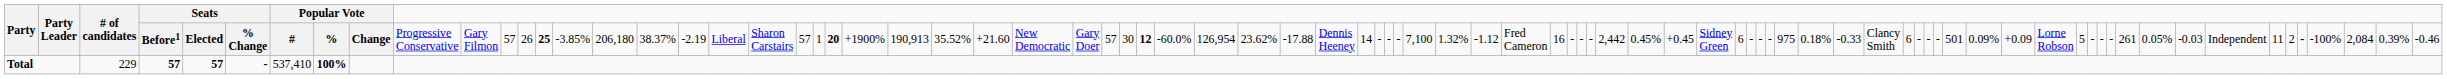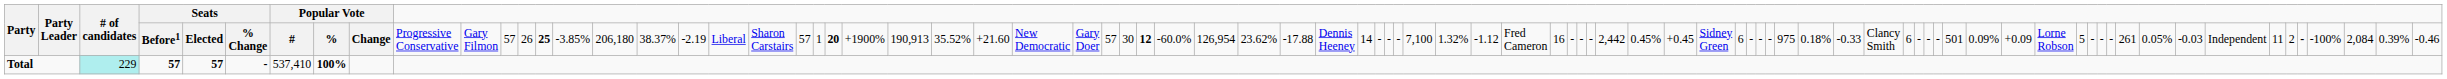(128, 64) no background -> (128, 64) paleturquoise background
